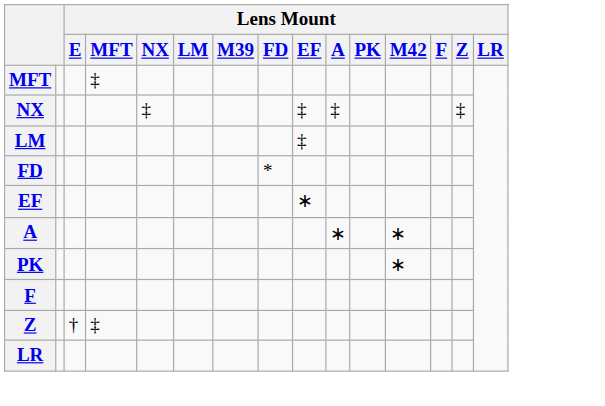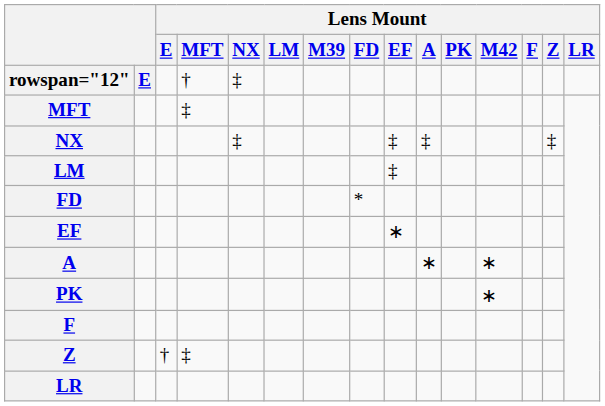+ row: (69, 79)
